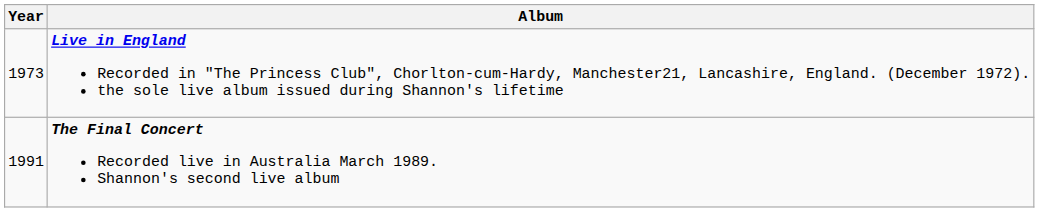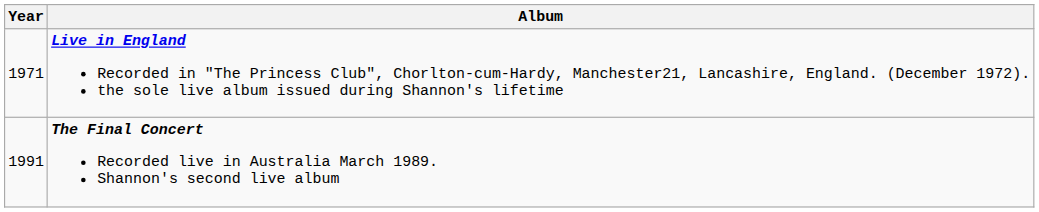(26, 73) 1973 -> (26, 73) 1971
